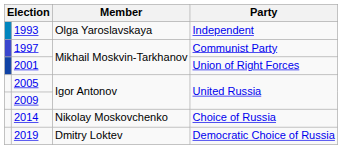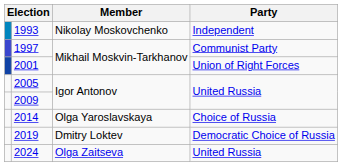(104, 30) Olga Yaroslavskaya -> (111, 30) Nikolay Moskovchenko
(111, 118) Nikolay Moskovchenko -> (104, 118) Olga Yaroslavskaya
+ row: (26, 153)
